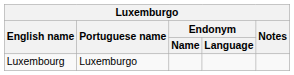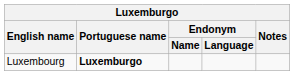(108, 62) normal -> (111, 62) bold
